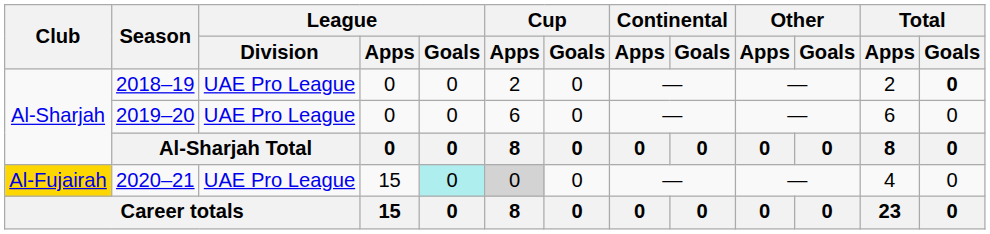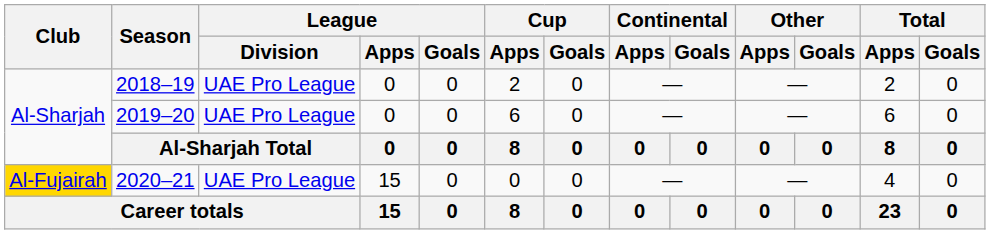(952, 84) bold -> (952, 84) normal
(452, 180) paleturquoise background -> (452, 180) no background
(515, 180) lightgrey background -> (515, 180) no background
